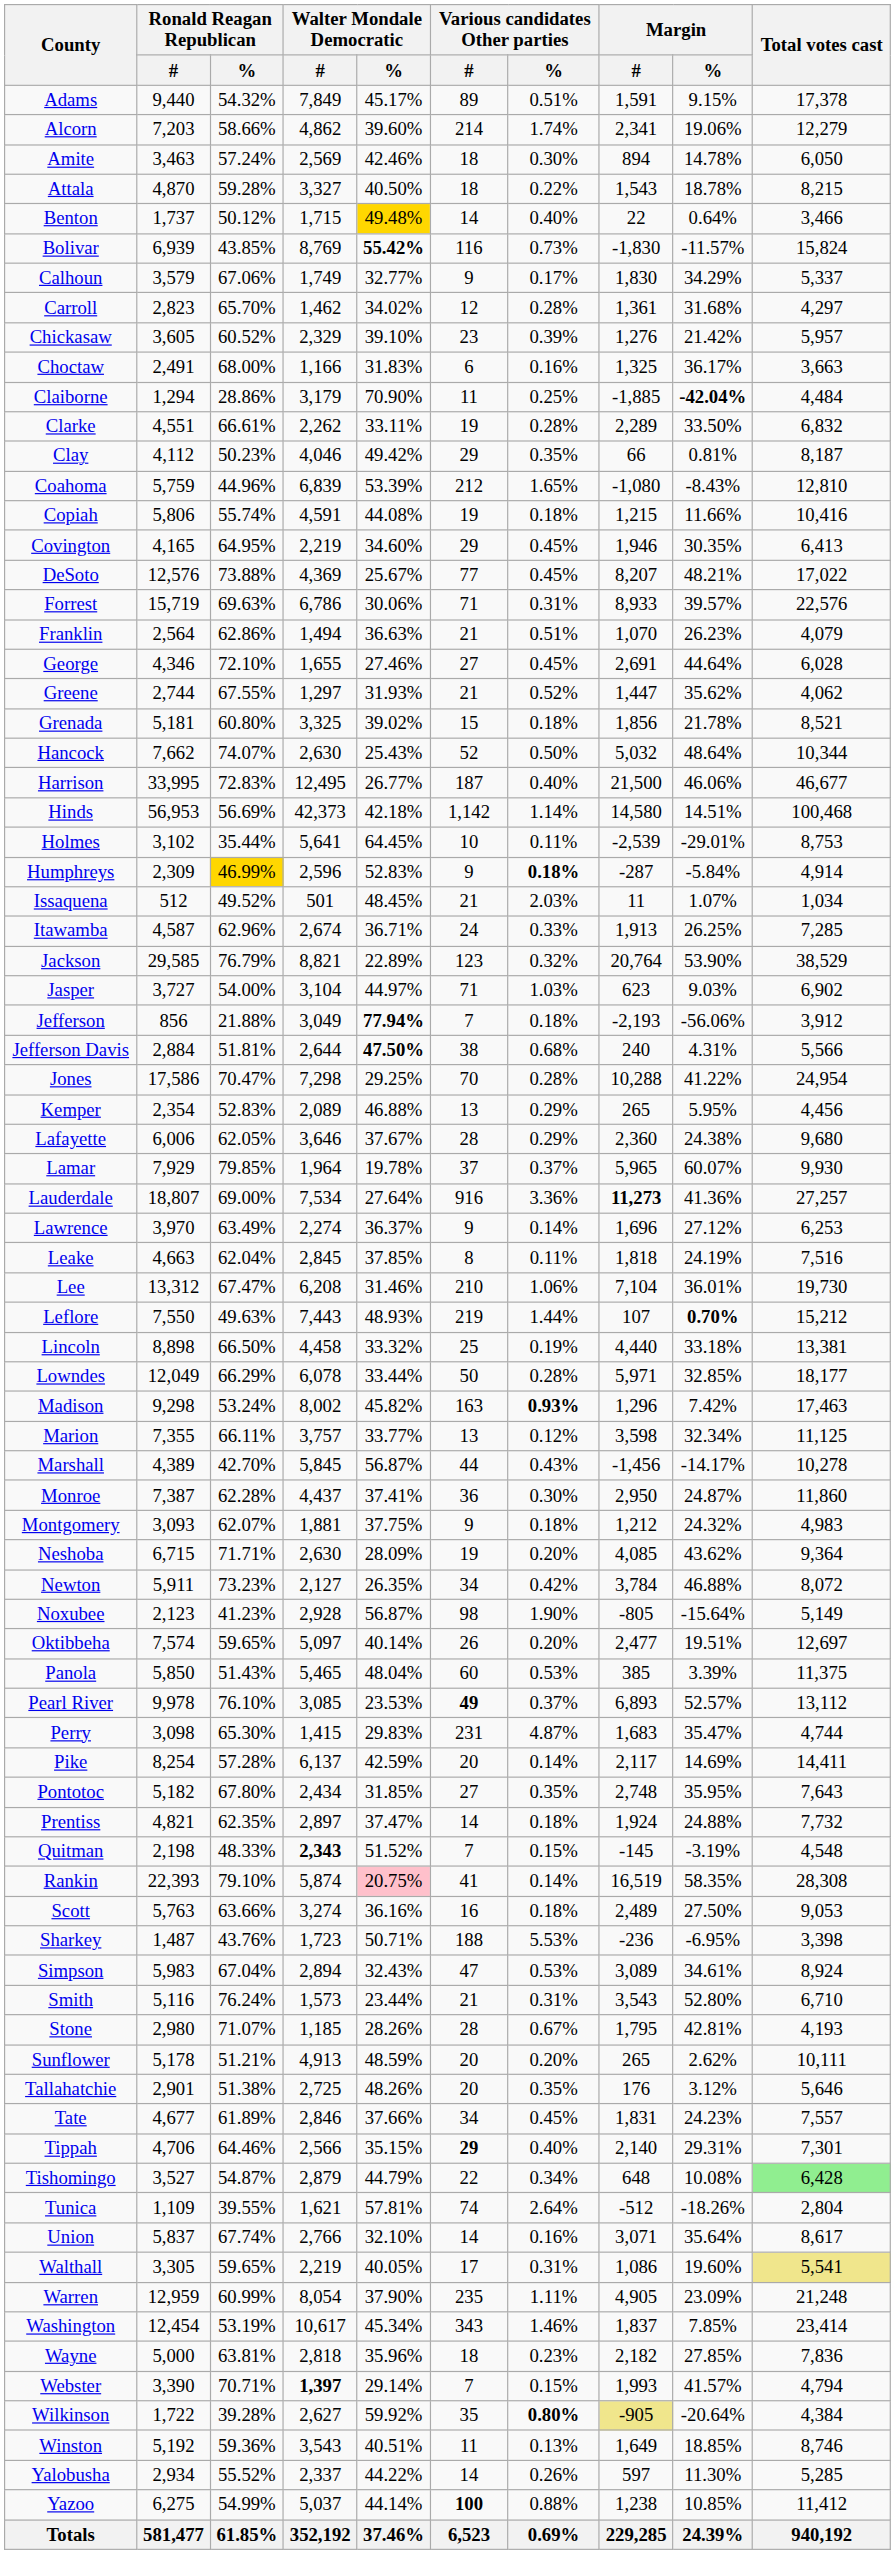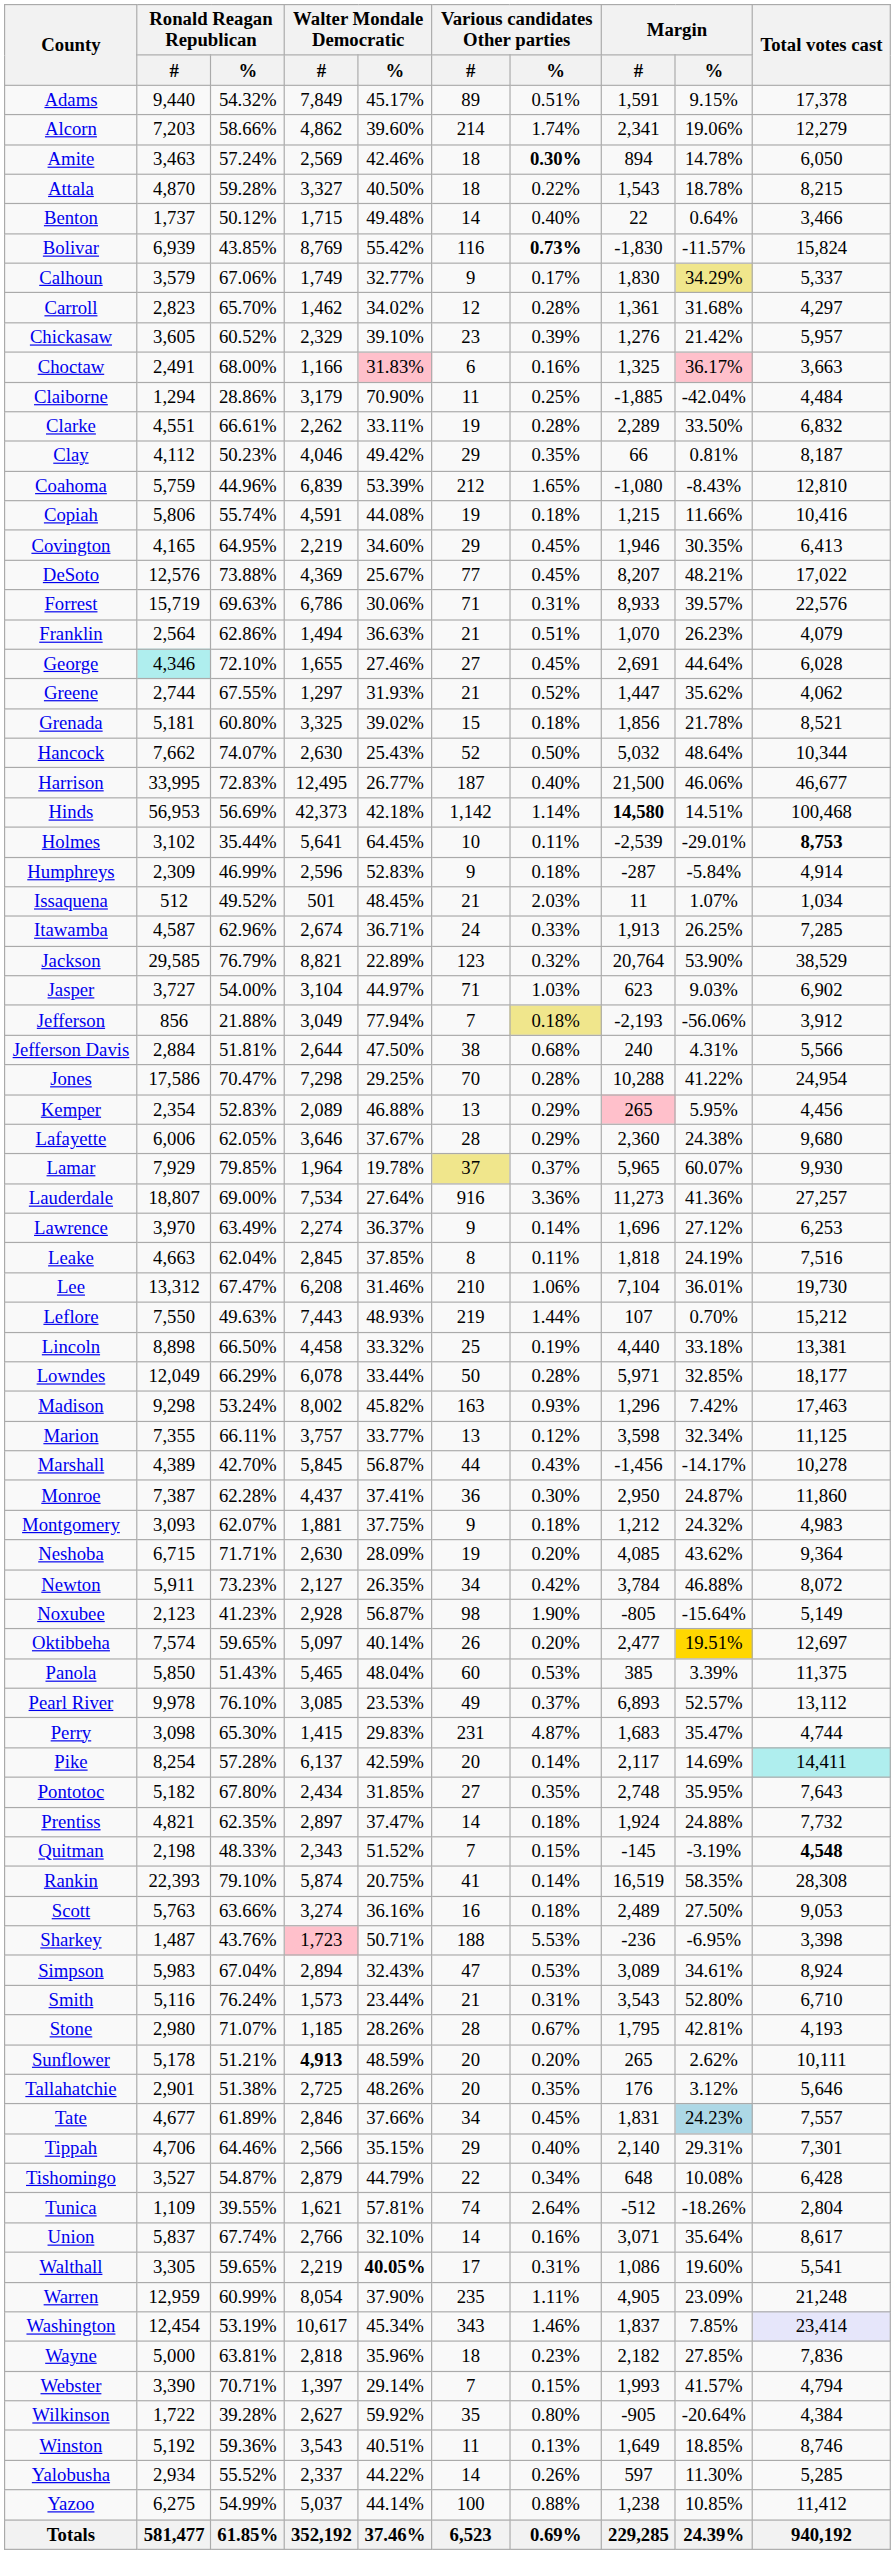(554, 159) normal -> (556, 159) bold
(394, 218) gold background -> (395, 218) no background
(394, 248) bold -> (395, 248) normal
(554, 248) normal -> (556, 248) bold
(713, 277) no background -> (714, 277) khaki background
(394, 366) no background -> (395, 366) pink background
(713, 366) no background -> (714, 366) pink background
(713, 396) bold -> (714, 396) normal
(174, 663) no background -> (174, 663) paleturquoise background
(636, 812) normal -> (638, 812) bold
(822, 842) normal -> (821, 842) bold
(247, 871) gold background -> (248, 871) no background
(554, 871) bold -> (556, 871) normal
(394, 1020) bold -> (395, 1020) normal
(554, 1020) no background -> (556, 1020) khaki background
(394, 1049) bold -> (395, 1049) normal
(636, 1109) no background -> (638, 1109) pink background
(469, 1168) no background -> (471, 1168) khaki background
(636, 1198) bold -> (638, 1198) normal
(713, 1317) bold -> (714, 1317) normal
(554, 1406) bold -> (556, 1406) normal
(713, 1643) no background -> (714, 1643) gold background
(469, 1702) bold -> (471, 1702) normal
(822, 1762) no background -> (821, 1762) paleturquoise background
(320, 1851) bold -> (321, 1851) normal
(822, 1851) normal -> (821, 1851) bold
(394, 1881) pink background -> (395, 1881) no background
(320, 1940) no background -> (321, 1940) pink background
(320, 2059) normal -> (321, 2059) bold
(713, 2118) no background -> (714, 2118) lightblue background
(469, 2148) bold -> (471, 2148) normal
(822, 2177) lightgreen background -> (821, 2177) no background
(394, 2267) normal -> (395, 2267) bold
(822, 2267) khaki background -> (821, 2267) no background
(822, 2326) no background -> (821, 2326) lavender background
(320, 2385) bold -> (321, 2385) normal
(554, 2415) bold -> (556, 2415) normal
(636, 2415) khaki background -> (638, 2415) no background
(469, 2504) bold -> (471, 2504) normal
